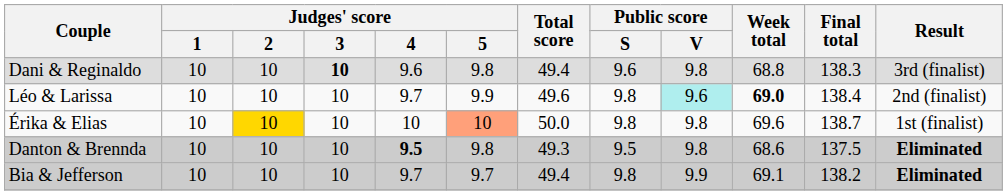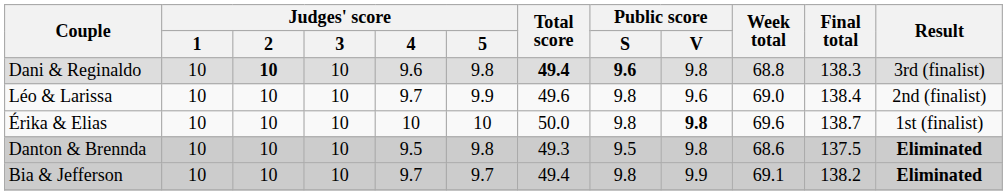(268, 70) normal -> (268, 70) bold
(340, 70) bold -> (340, 70) normal
(554, 70) normal -> (554, 70) bold
(625, 70) normal -> (625, 70) bold
(696, 96) paleturquoise background -> (696, 96) no background
(768, 96) bold -> (768, 96) normal
(268, 123) gold background -> (268, 123) no background
(482, 123) lightsalmon background -> (482, 123) no background
(696, 123) normal -> (696, 123) bold
(411, 149) bold -> (411, 149) normal
